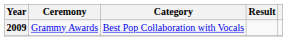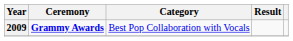(65, 28) normal -> (67, 28) bold
